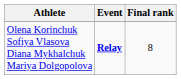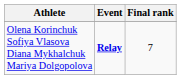(150, 48) 8 -> (150, 48) 7
